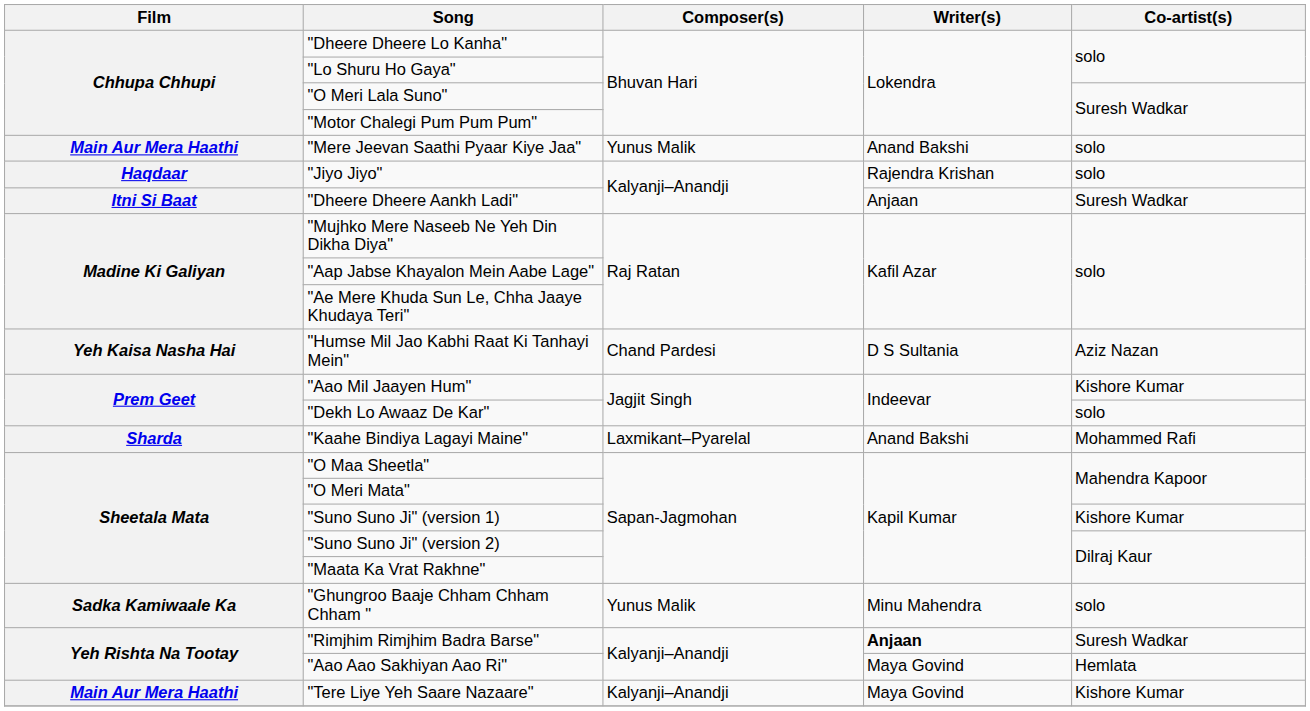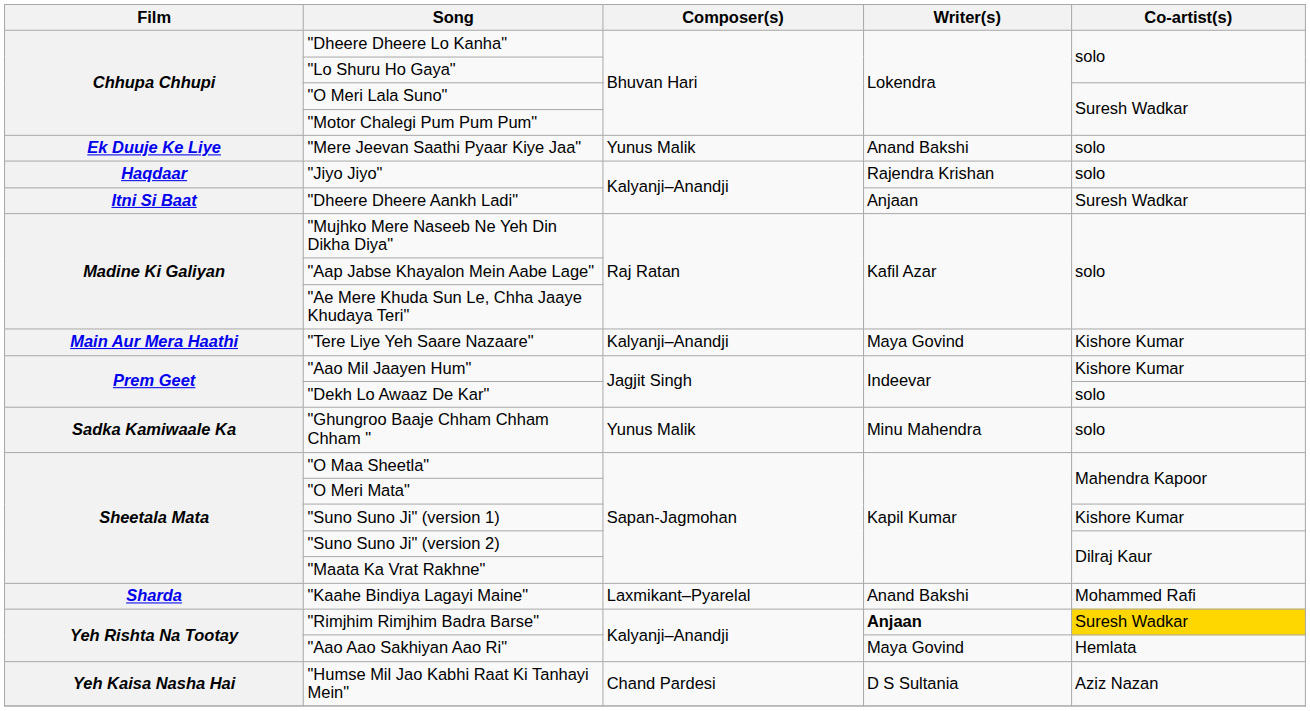(154, 148) Main Aur Mera Haathi -> (154, 148) Ek Duuje Ke Liye
rows swapped: (421, 692) <-> (448, 351)
rows swapped: (428, 605) <-> (418, 439)
(1132, 640) no background -> (1132, 622) gold background
